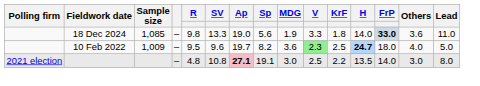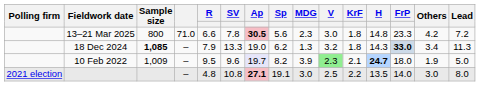+ row: (101, 34)
(153, 34) normal -> (156, 48) bold
(193, 34) 9.8 -> (209, 48) 7.9
(265, 34) 5.6 -> (281, 48) 6.2
(290, 34) 1.9 -> (306, 48) 1.3
(315, 34) 3.3 -> (331, 48) 3.2
(363, 34) 14.0 -> (379, 48) 14.3
(416, 34) 3.6 -> (432, 48) 3.4
(446, 34) 11.0 -> (462, 48) 11.3
(241, 48) no background -> (257, 61) lavender background
(290, 48) 3.6 -> (306, 61) 3.9
(339, 48) 2.5 -> (355, 61) 2.1
(416, 48) 4.0 -> (432, 61) 1.9
